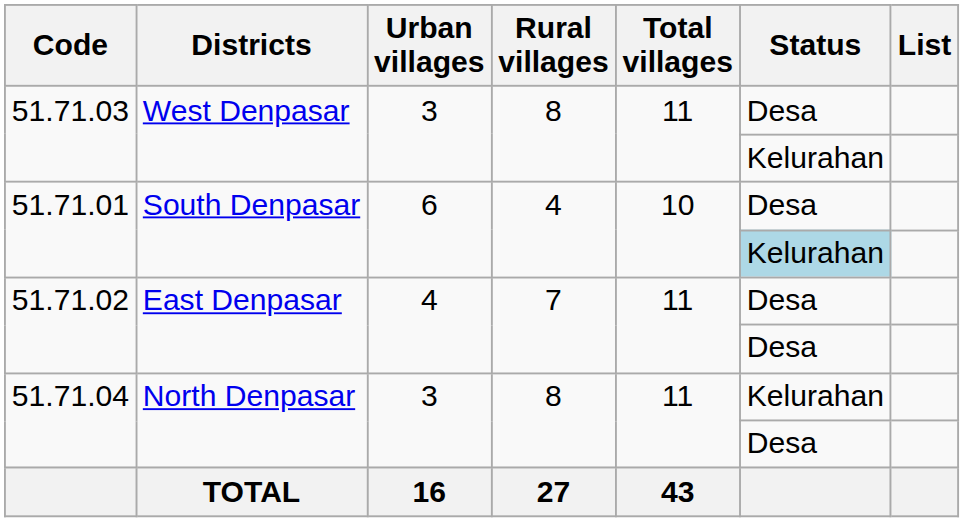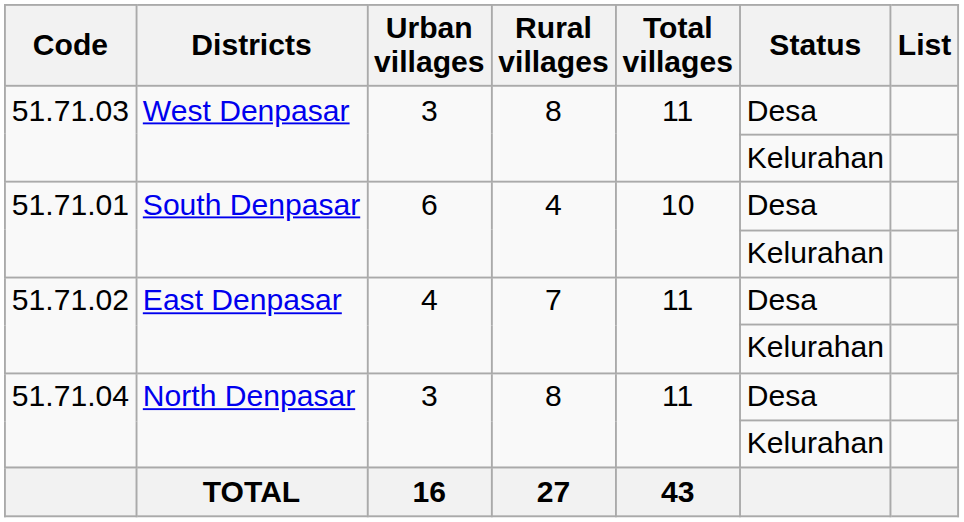(815, 253) lightblue background -> (815, 253) no background
(782, 348) Desa -> (815, 348) Kelurahan
(815, 396) Kelurahan -> (782, 396) Desa
(782, 443) Desa -> (815, 443) Kelurahan
